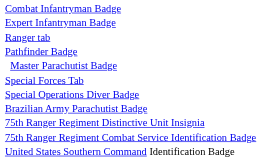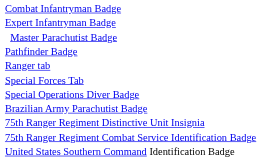(28, 37) Ranger tab -> (61, 37) Master Parachutist Badge
(61, 66) Master Parachutist Badge -> (28, 66) Ranger tab
